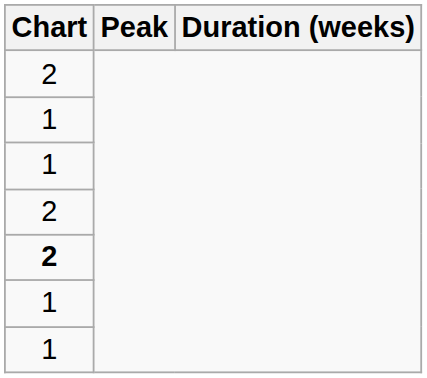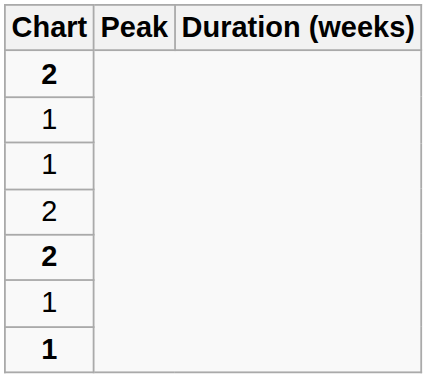(49, 73) normal -> (49, 73) bold
(49, 348) normal -> (49, 348) bold
